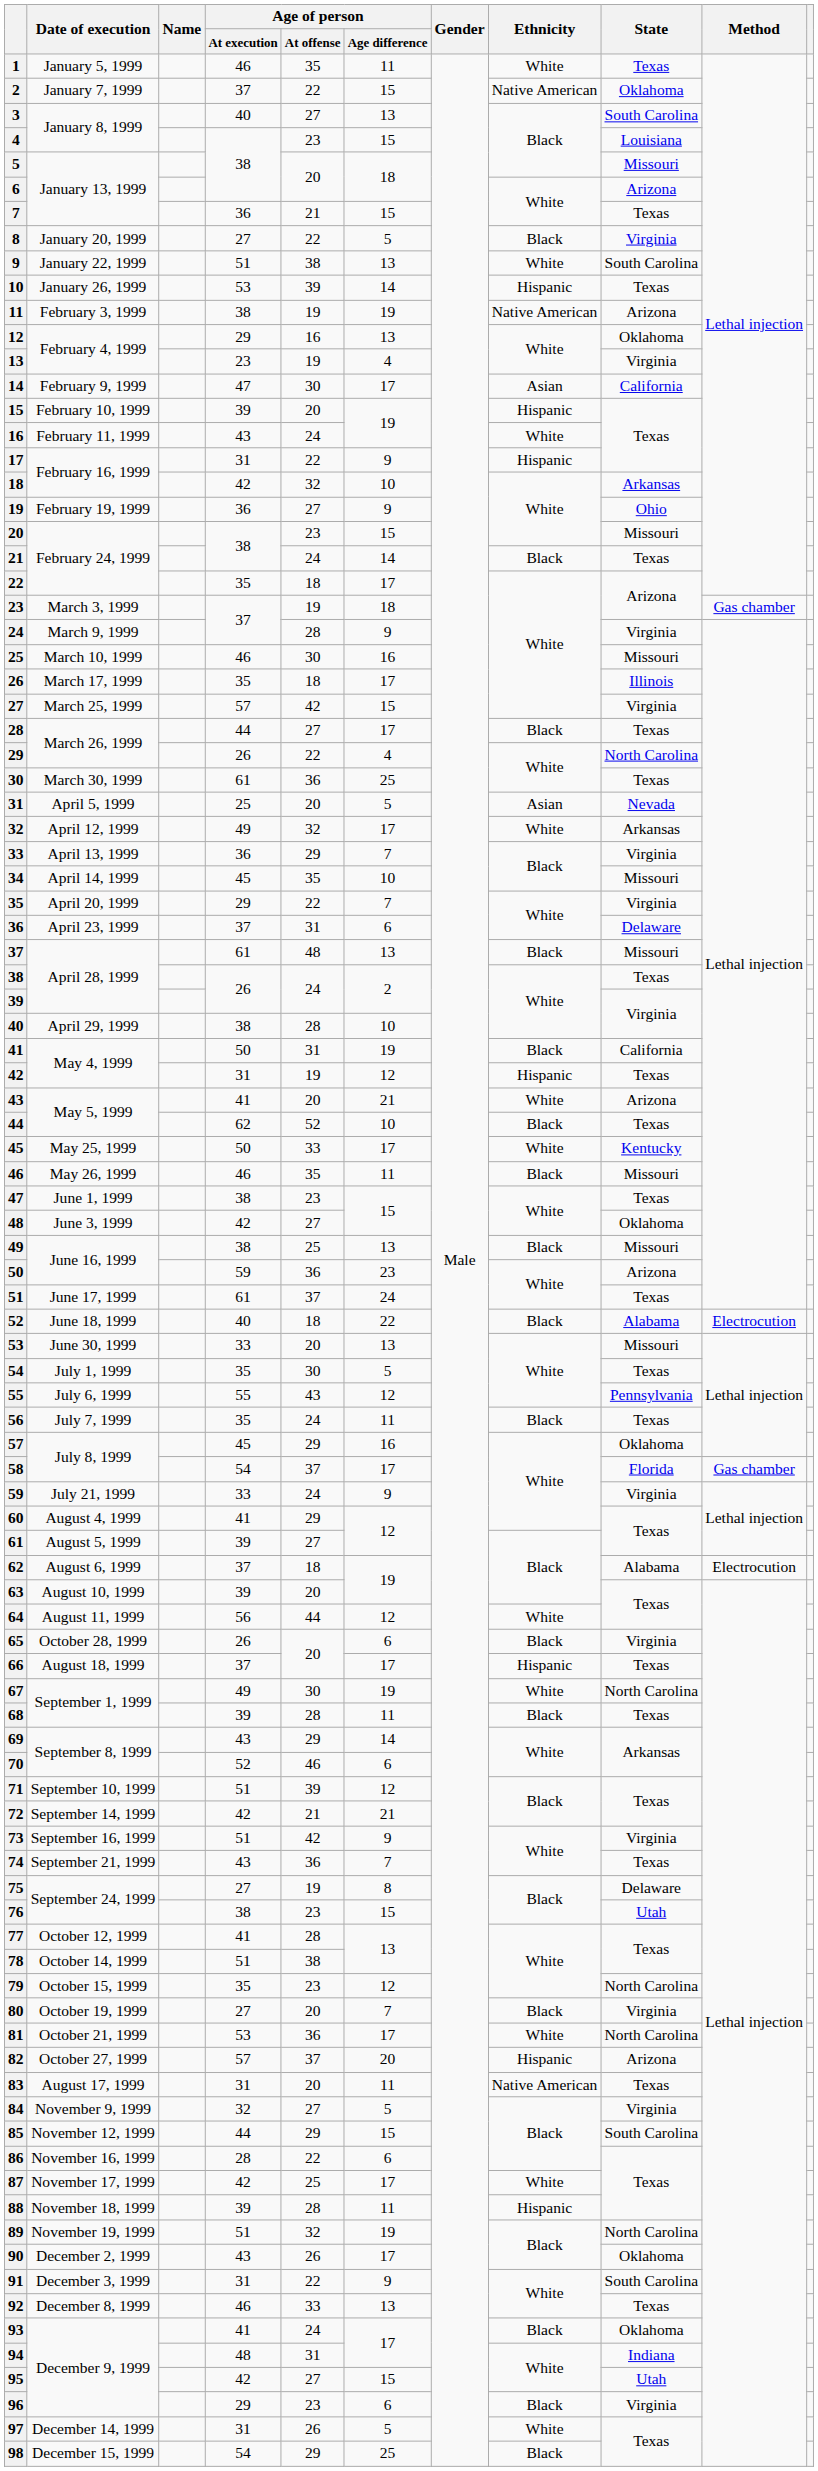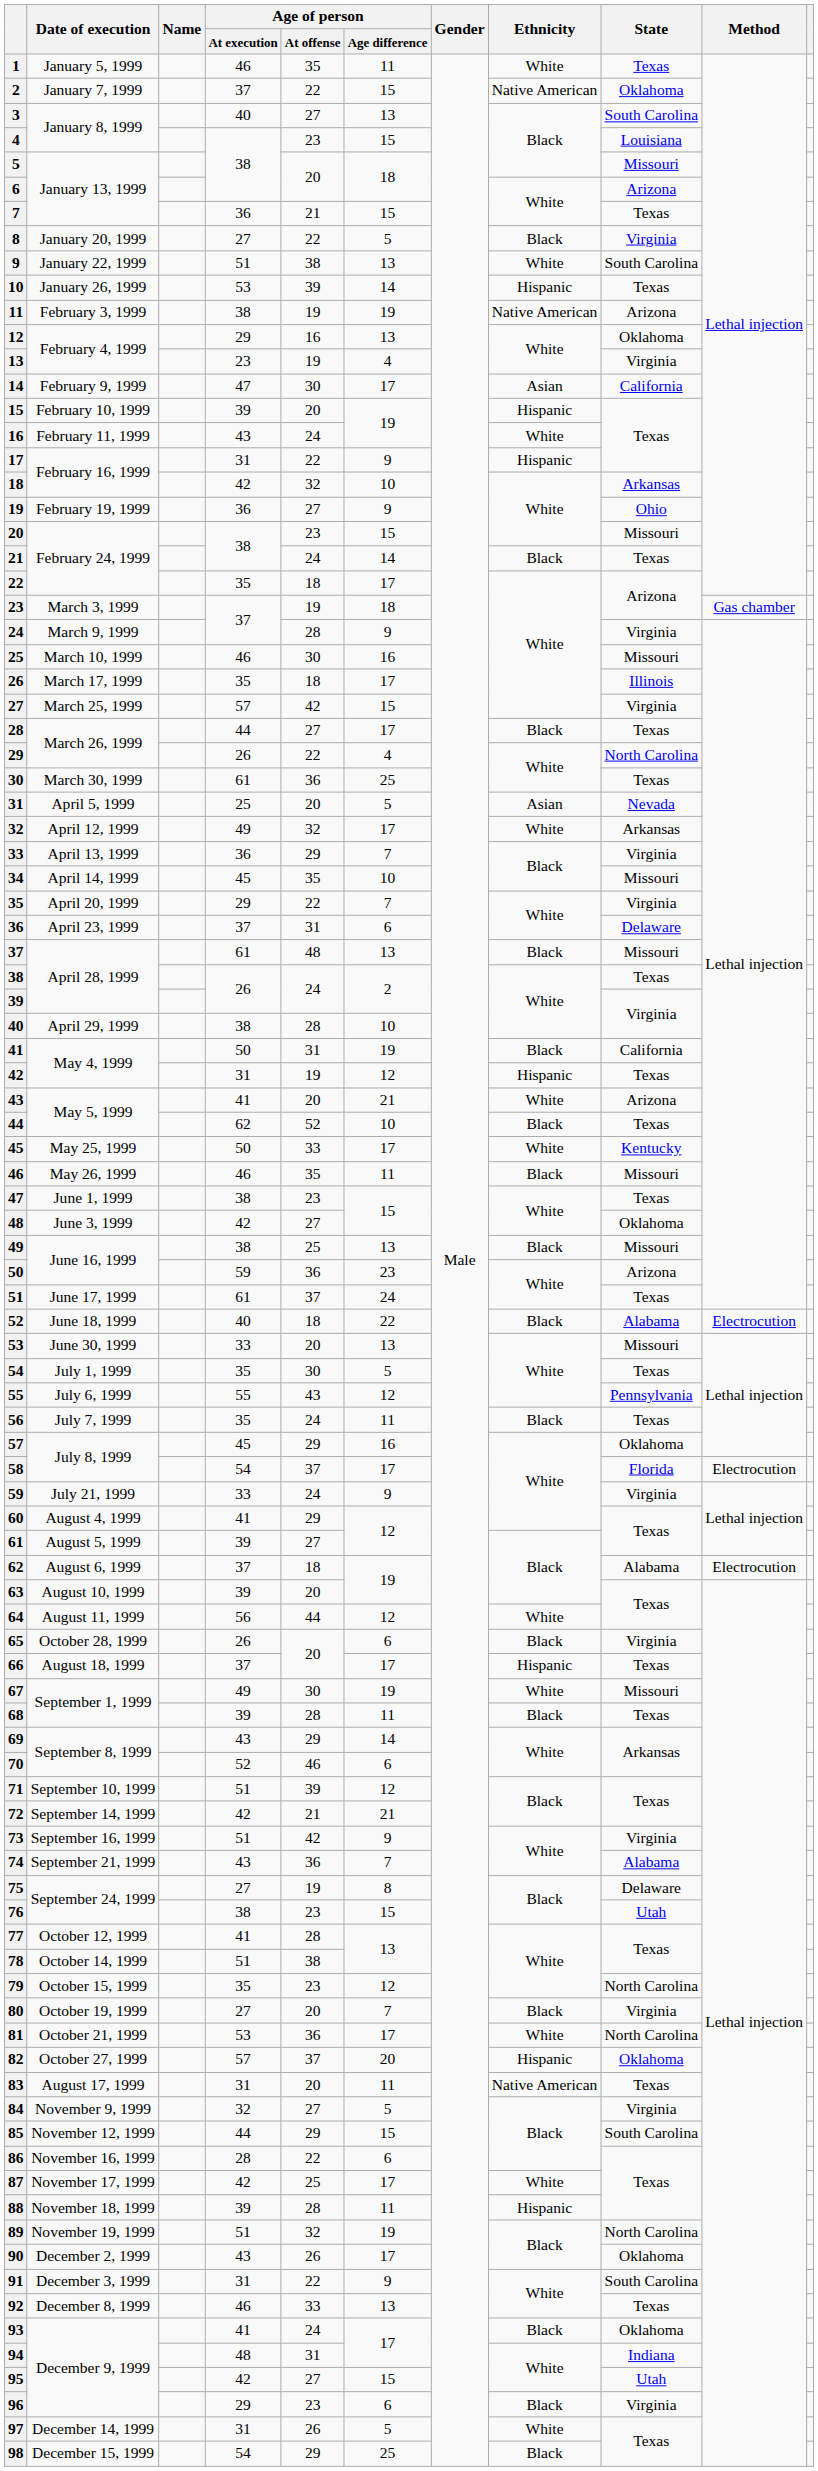(754, 1469) Gas chamber -> (754, 1469) Electrocution
(651, 1690) North Carolina -> (651, 1690) Missouri
(651, 1862) Texas -> (651, 1862) Alabama
(651, 2059) Arizona -> (651, 2059) Oklahoma
